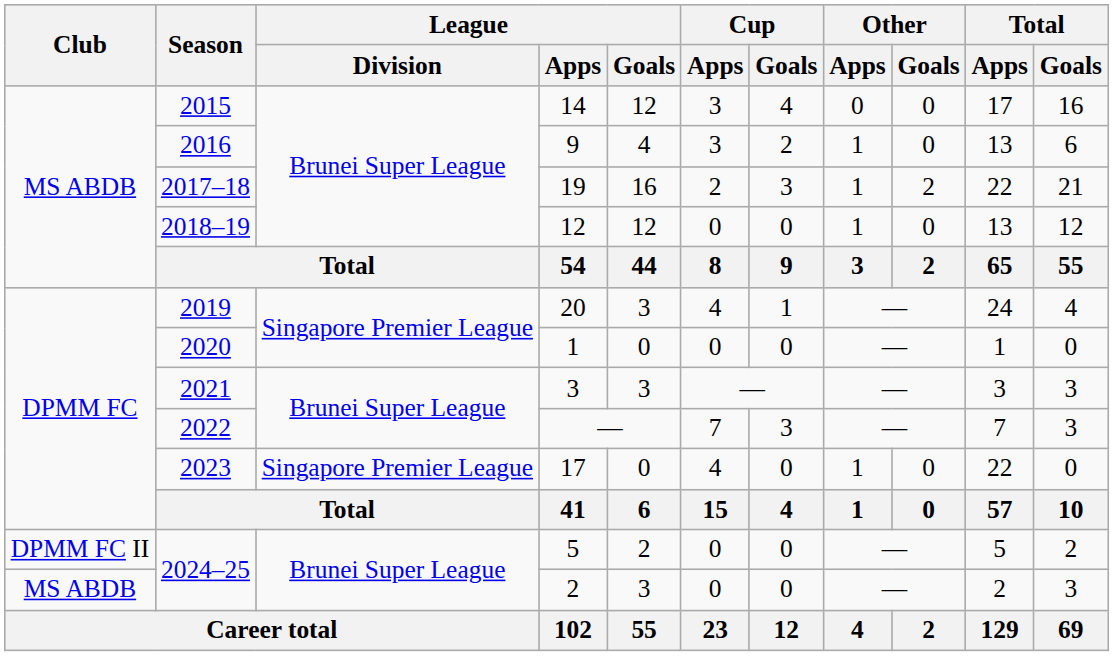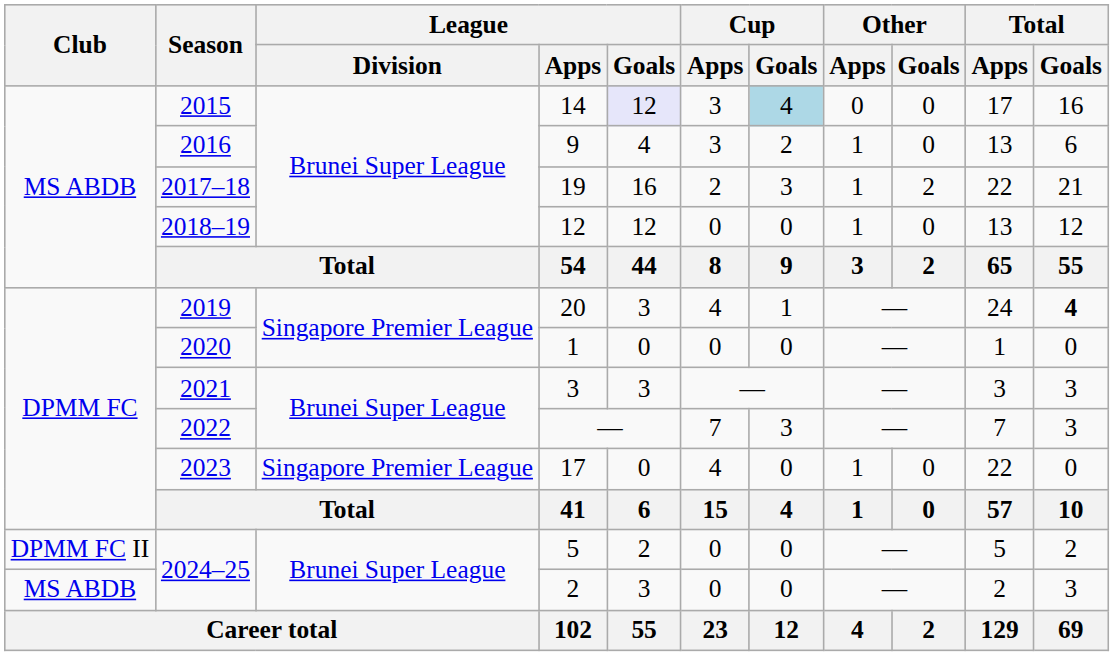(644, 105) no background -> (644, 105) lavender background
(786, 105) no background -> (786, 105) lightblue background
(1071, 307) normal -> (1071, 307) bold
